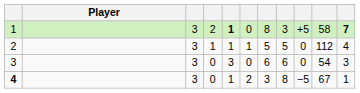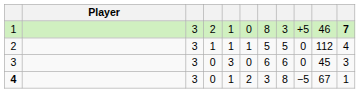(231, 29) bold -> (231, 29) normal
(324, 29) 58 -> (324, 29) 46
(324, 63) 54 -> (324, 63) 45
